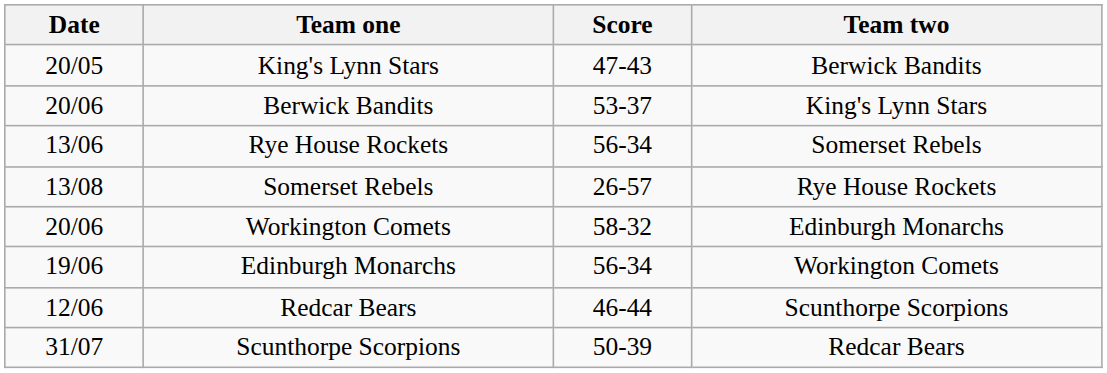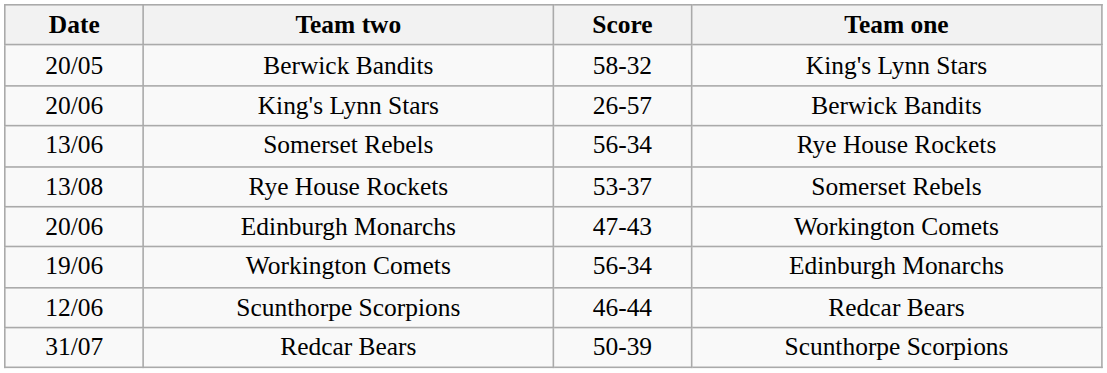columns swapped: (348, 24) <-> (896, 24)
(622, 65) 47-43 -> (622, 65) 58-32
(622, 105) 53-37 -> (622, 105) 26-57
(622, 186) 26-57 -> (622, 186) 53-37
(622, 226) 58-32 -> (622, 226) 47-43
